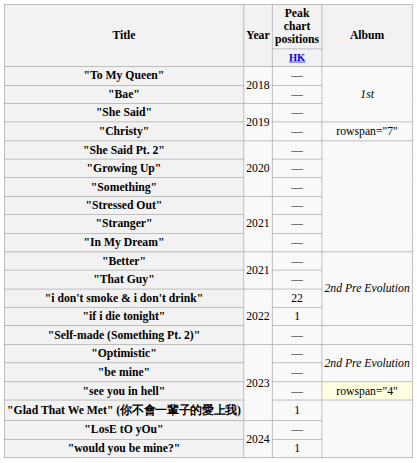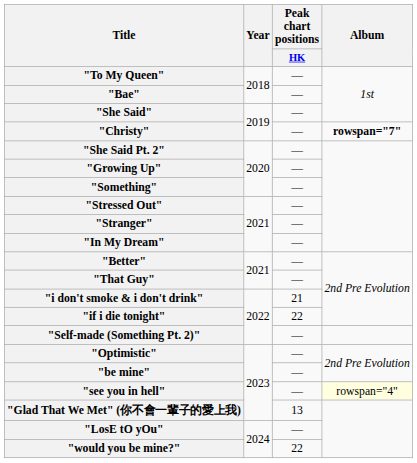(367, 131) normal -> (367, 131) bold
(297, 298) 22 -> (297, 298) 21
(297, 316) 1 -> (297, 316) 22
(297, 410) 1 -> (297, 410) 13
(297, 448) 1 -> (297, 448) 22
